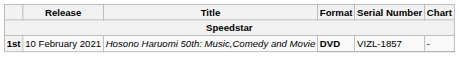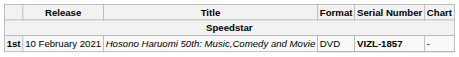(330, 44) bold -> (330, 44) normal
(379, 44) normal -> (380, 44) bold
